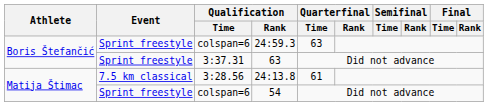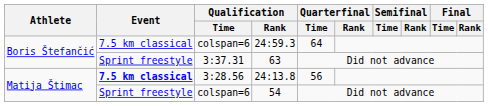(146, 44) Sprint freestyle -> (146, 44) 7.5 km classical
(316, 44) 63 -> (316, 44) 64
(146, 77) normal -> (146, 77) bold
(316, 77) 61 -> (316, 77) 56
